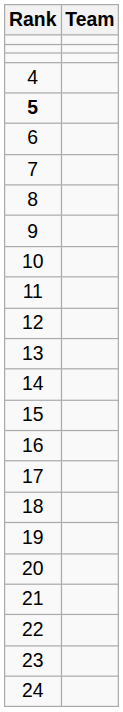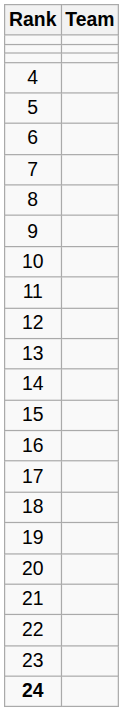(33, 108) bold -> (33, 108) normal
(33, 691) normal -> (33, 691) bold
